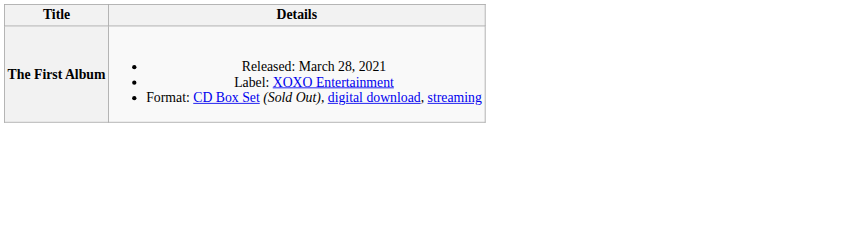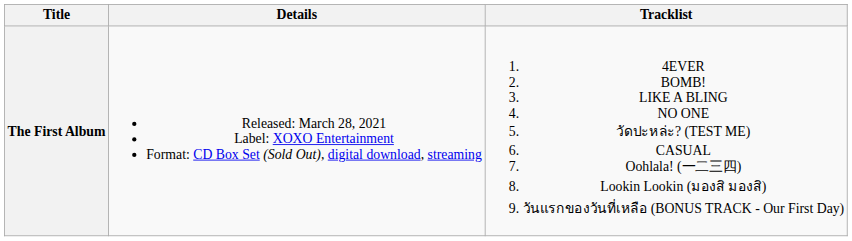+ column: (666, 15)
